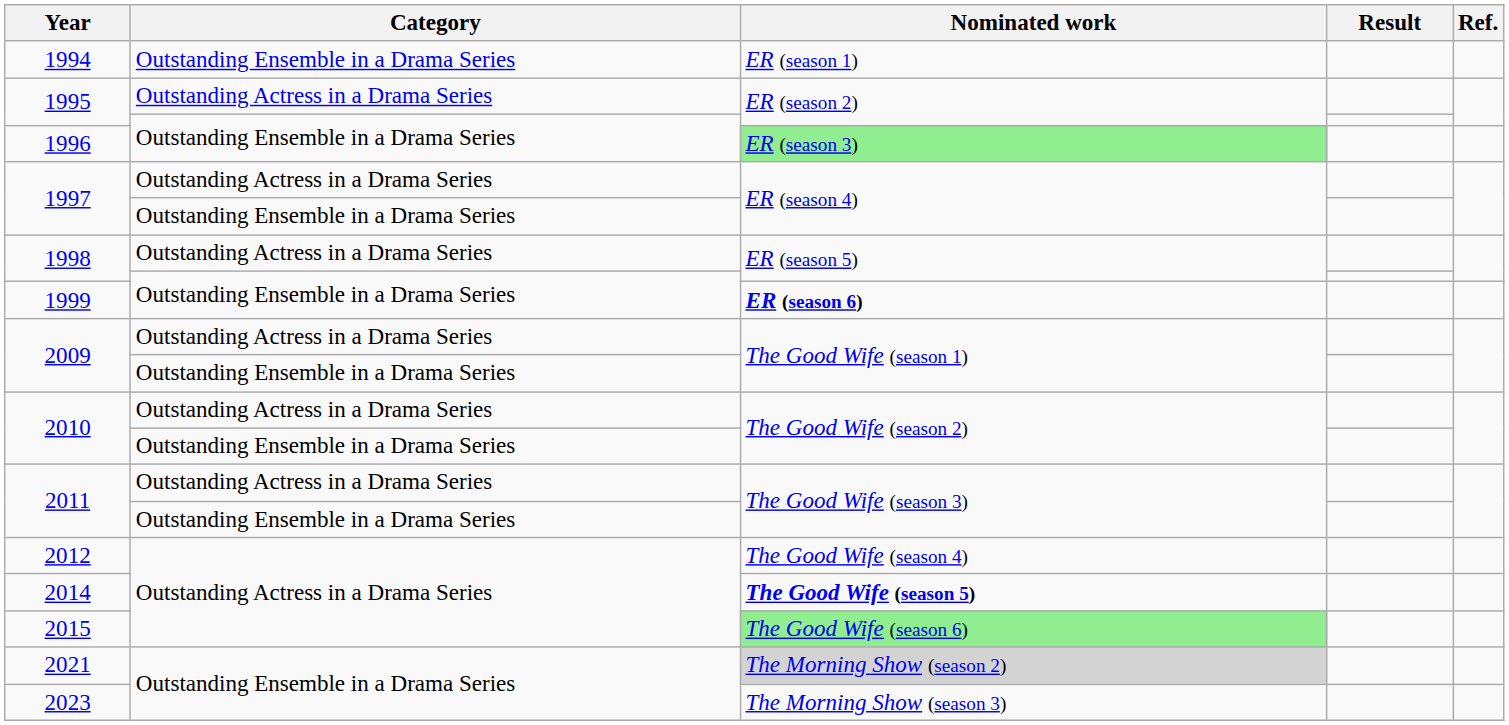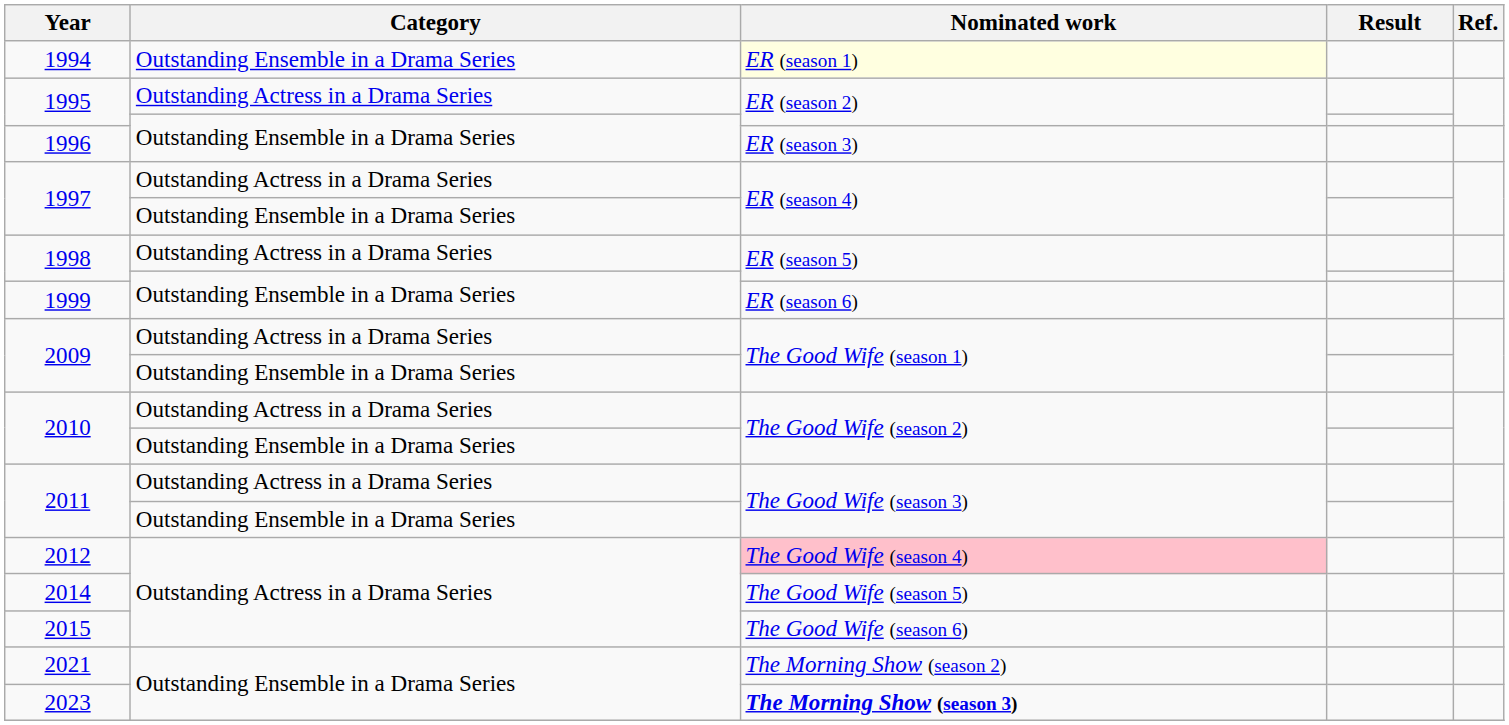(802, 59) no background -> (802, 59) lightyellow background
(802, 143) lightgreen background -> (802, 143) no background
(804, 299) bold -> (802, 299) normal
(857, 555) no background -> (857, 555) pink background
(860, 592) bold -> (857, 592) normal
(857, 628) lightgreen background -> (857, 628) no background
(876, 665) lightgrey background -> (876, 665) no background
(876, 701) normal -> (882, 701) bold
